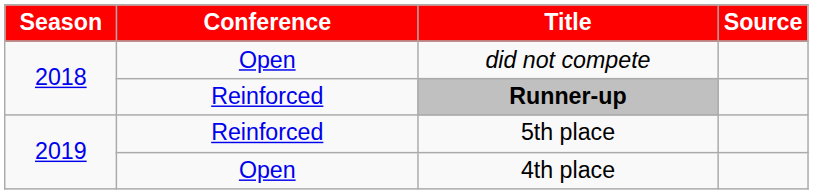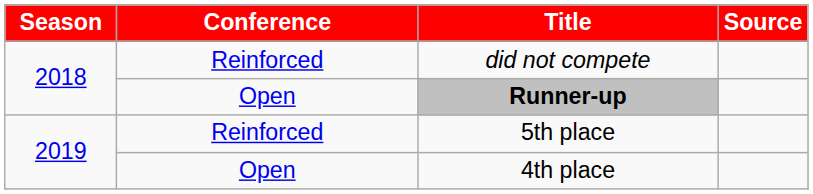(267, 59) Open -> (267, 59) Reinforced
(267, 96) Reinforced -> (267, 96) Open
